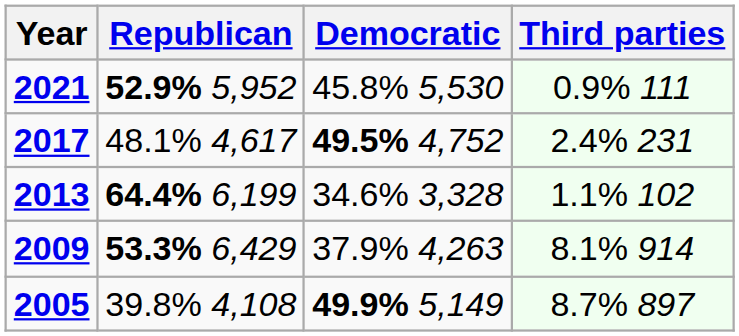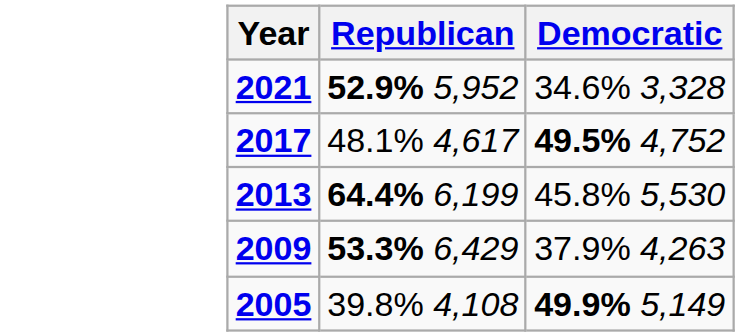- column: (622, 33)
(408, 87) 45.8% 5,530 -> (630, 87) 34.6% 3,328
(408, 195) 34.6% 3,328 -> (630, 195) 45.8% 5,530
